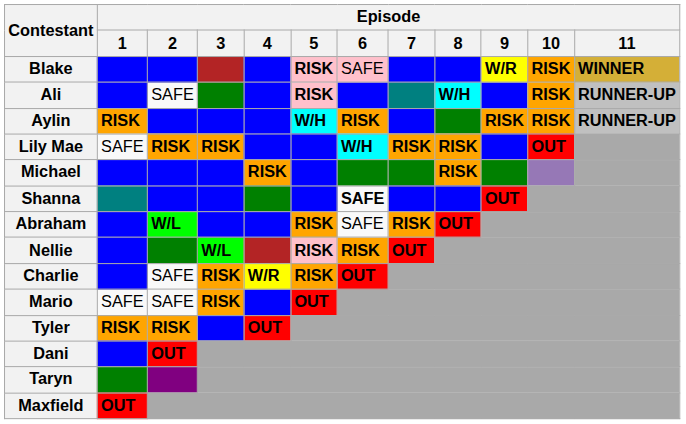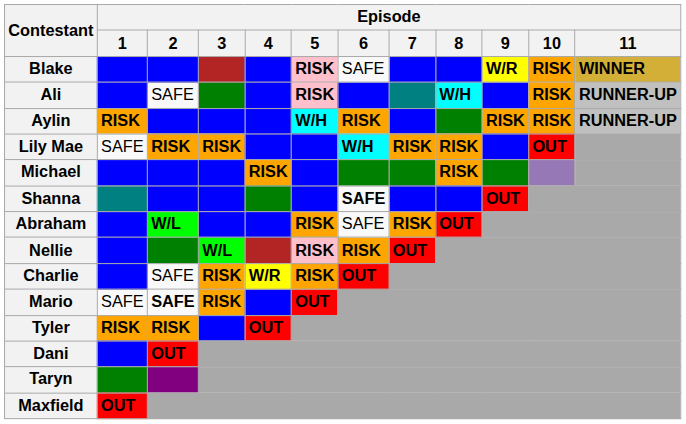(362, 69) pink background -> (363, 69) no background
(172, 302) normal -> (173, 302) bold
